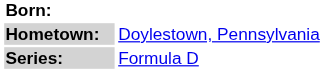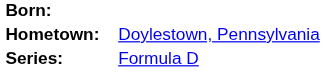(52, 34) lightgrey background -> (52, 34) no background
(34, 58) lightgrey background -> (34, 58) no background
